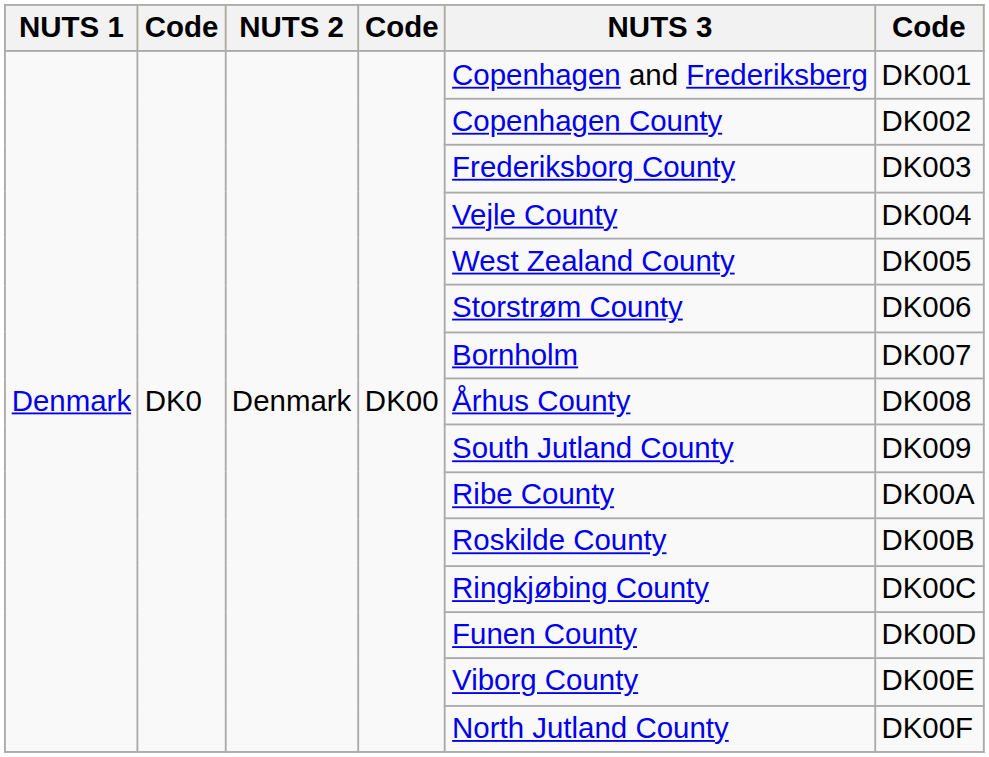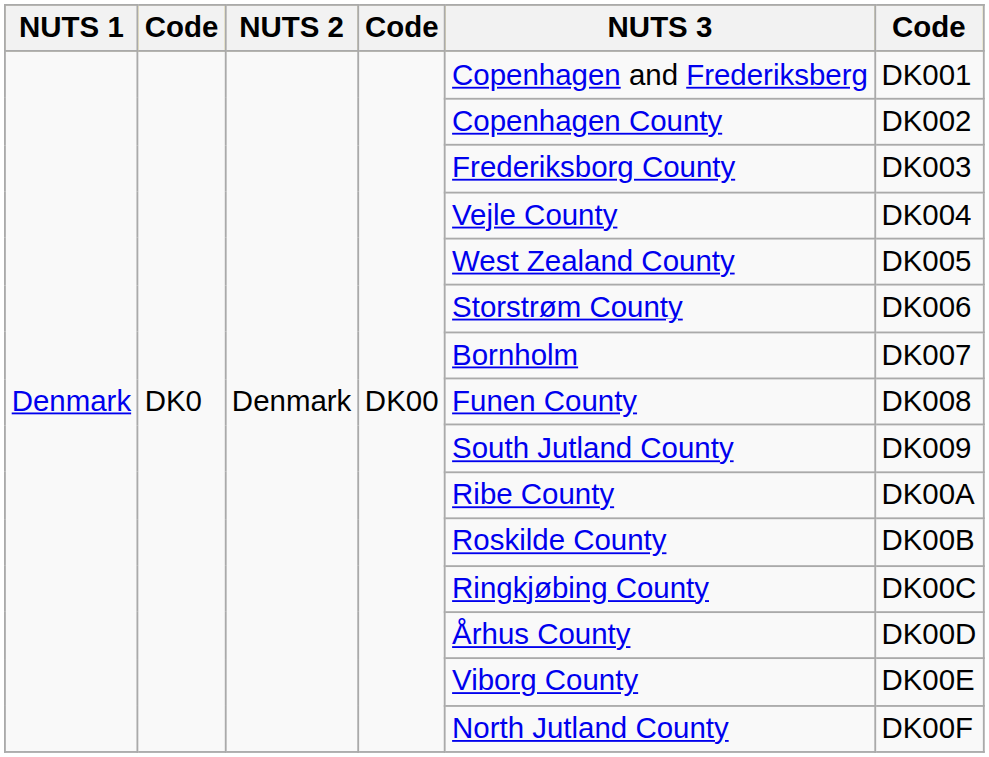(541, 401) Århus County -> (545, 401) Funen County
(545, 634) Funen County -> (541, 634) Århus County
